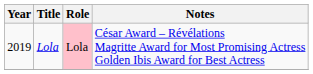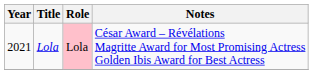(19, 46) 2019 -> (19, 46) 2021
